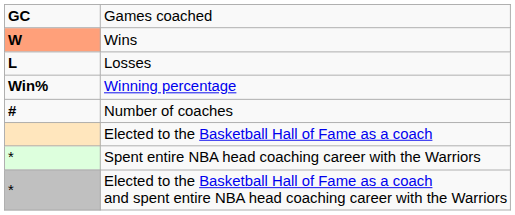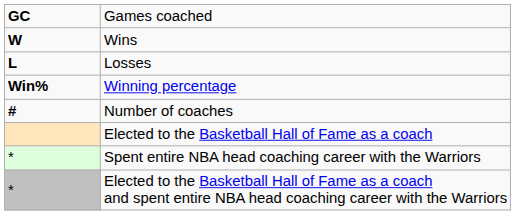(15, 39) lightsalmon background -> (15, 39) no background
